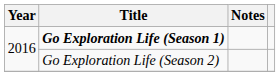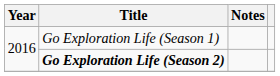(133, 37) bold -> (131, 37) normal
(131, 60) normal -> (133, 60) bold
